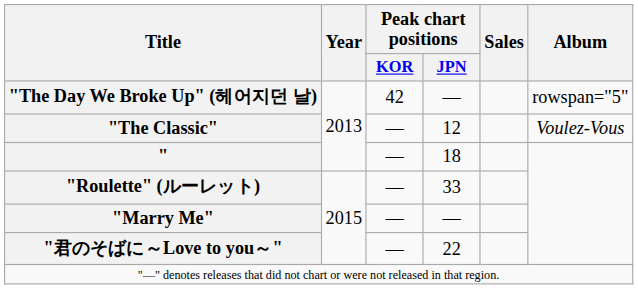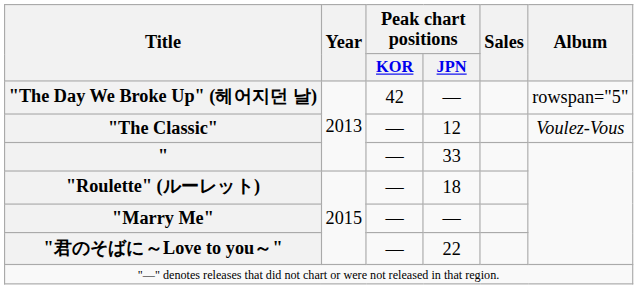(452, 156) 18 -> (452, 156) 33
(452, 187) 33 -> (452, 187) 18
